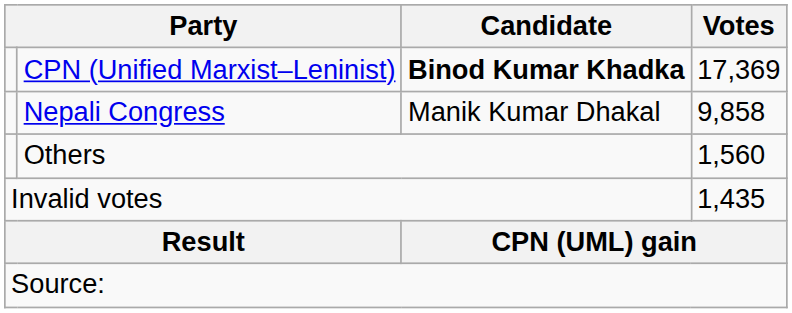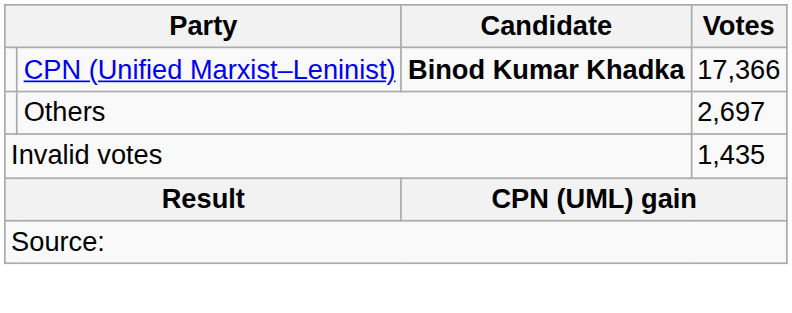(739, 69) 17,369 -> (739, 69) 17,366
- row: (124, 112)
(731, 155) 1,560 -> (731, 112) 2,697
